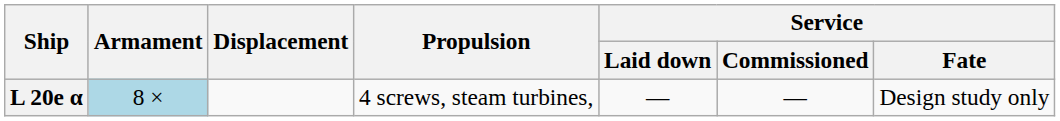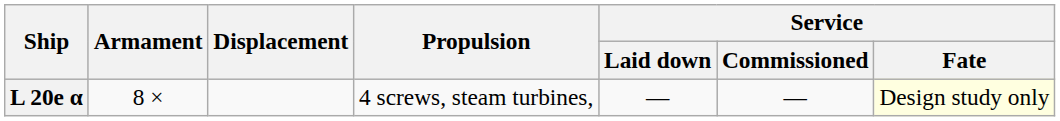(148, 97) lightblue background -> (148, 97) no background
(964, 97) no background -> (964, 97) lightyellow background
